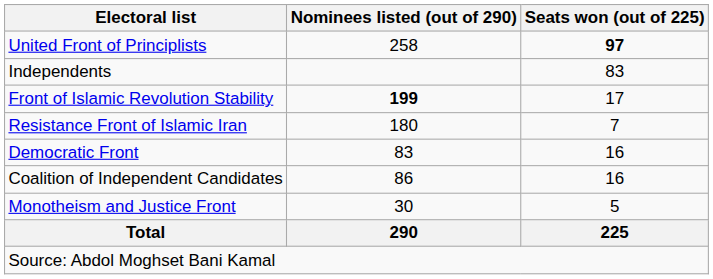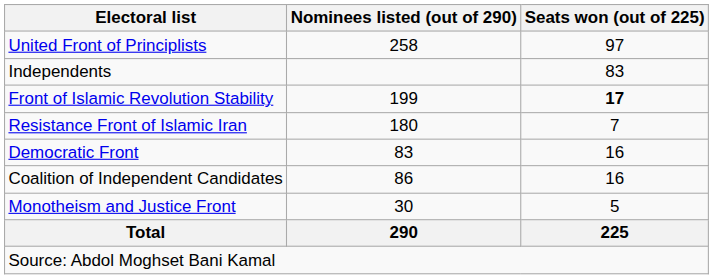(615, 44) bold -> (615, 44) normal
(404, 98) bold -> (404, 98) normal
(615, 98) normal -> (615, 98) bold
